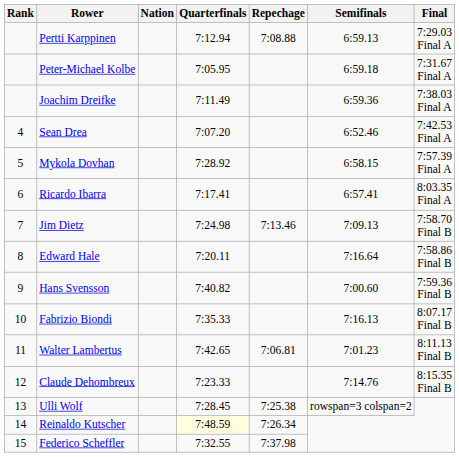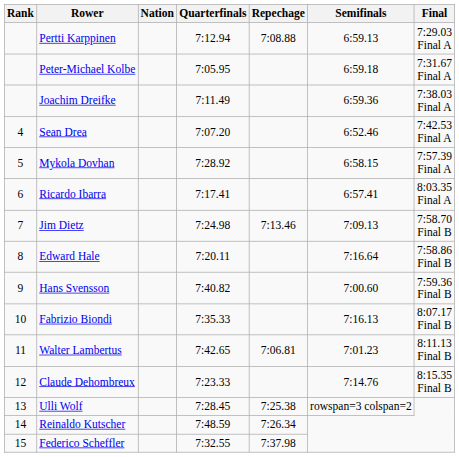(213, 424) lightyellow background -> (213, 424) no background
